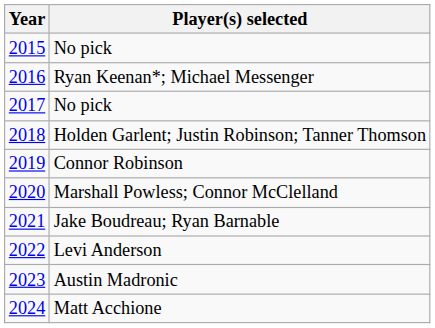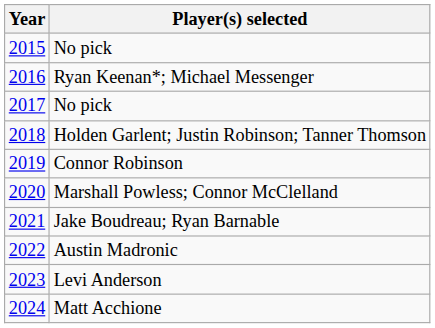(108, 250) Levi Anderson -> (116, 250) Austin Madronic
(116, 279) Austin Madronic -> (108, 279) Levi Anderson
